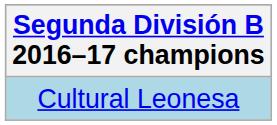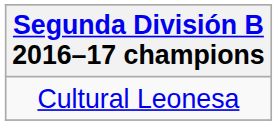(138, 98) lightblue background -> (138, 98) no background
